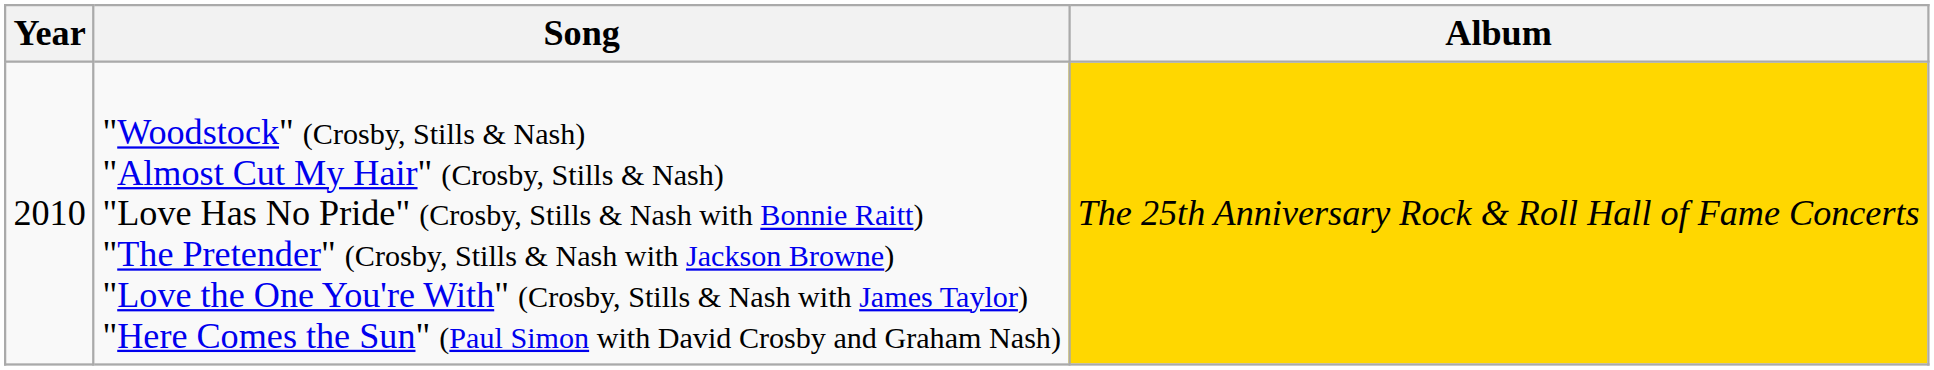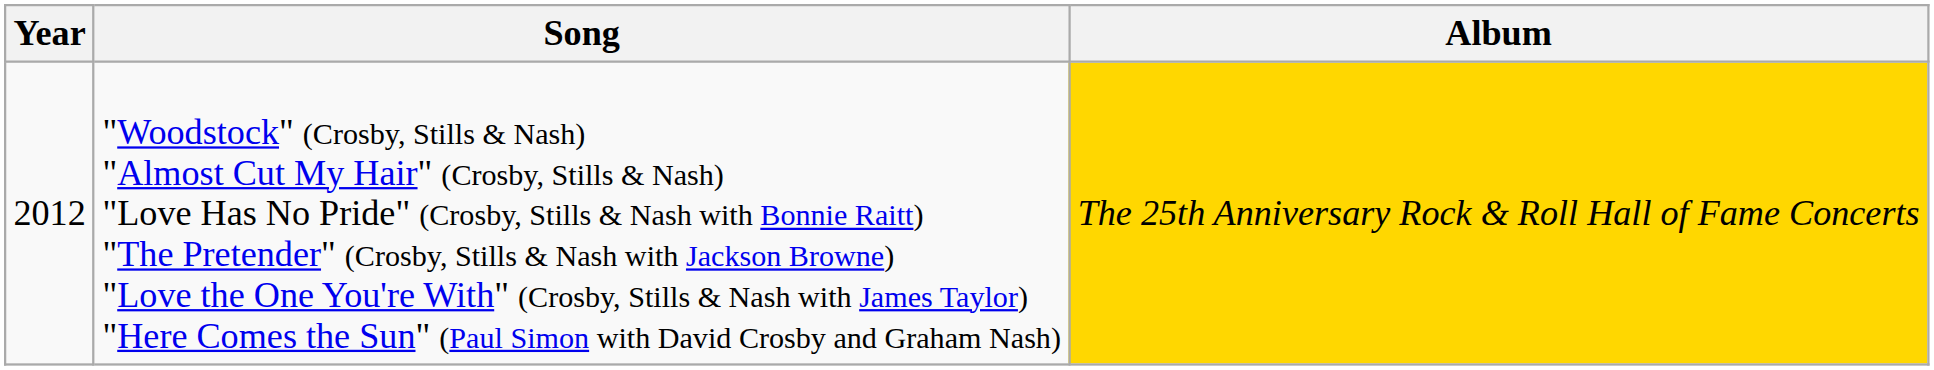(50, 212) 2010 -> (50, 212) 2012
